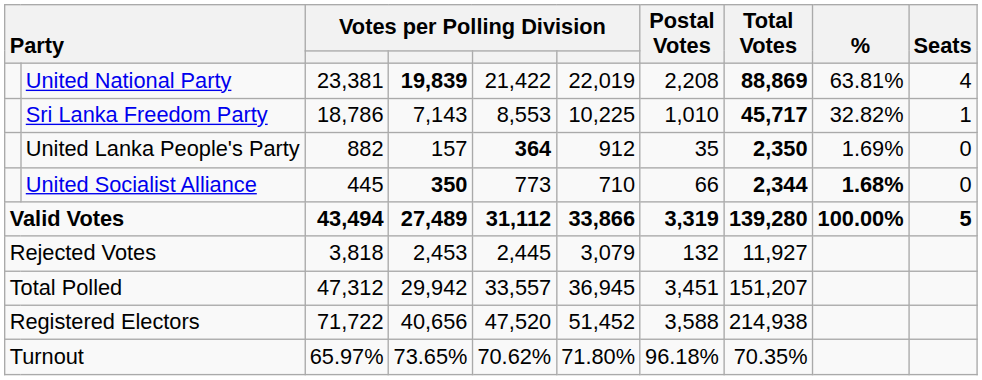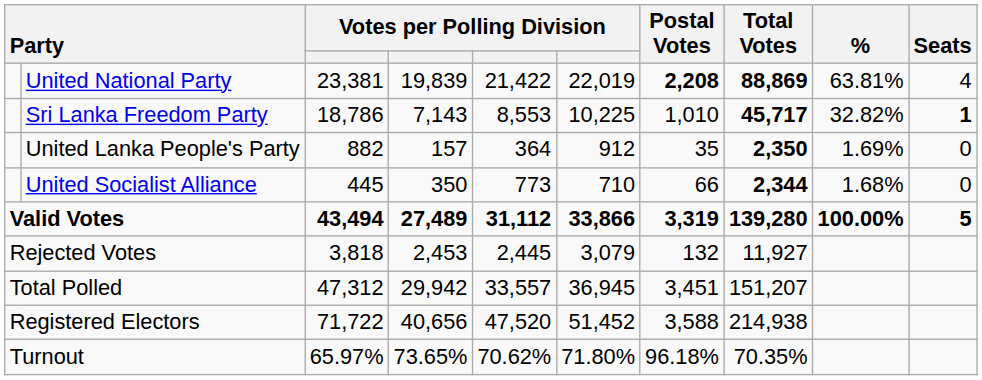(434, 80) bold -> (434, 80) normal
(692, 80) normal -> (692, 80) bold
(966, 115) normal -> (966, 115) bold
(533, 149) bold -> (533, 149) normal
(449, 184) bold -> (449, 184) normal
(873, 184) bold -> (873, 184) normal
